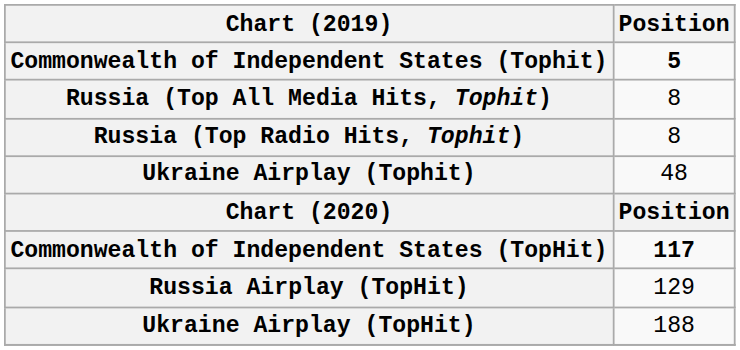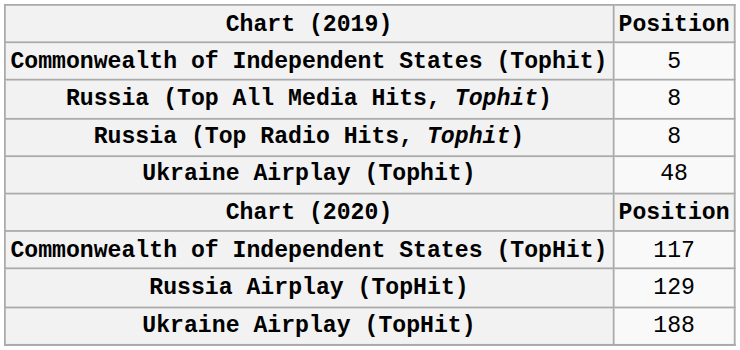(674, 61) bold -> (674, 61) normal
(674, 250) bold -> (674, 250) normal
